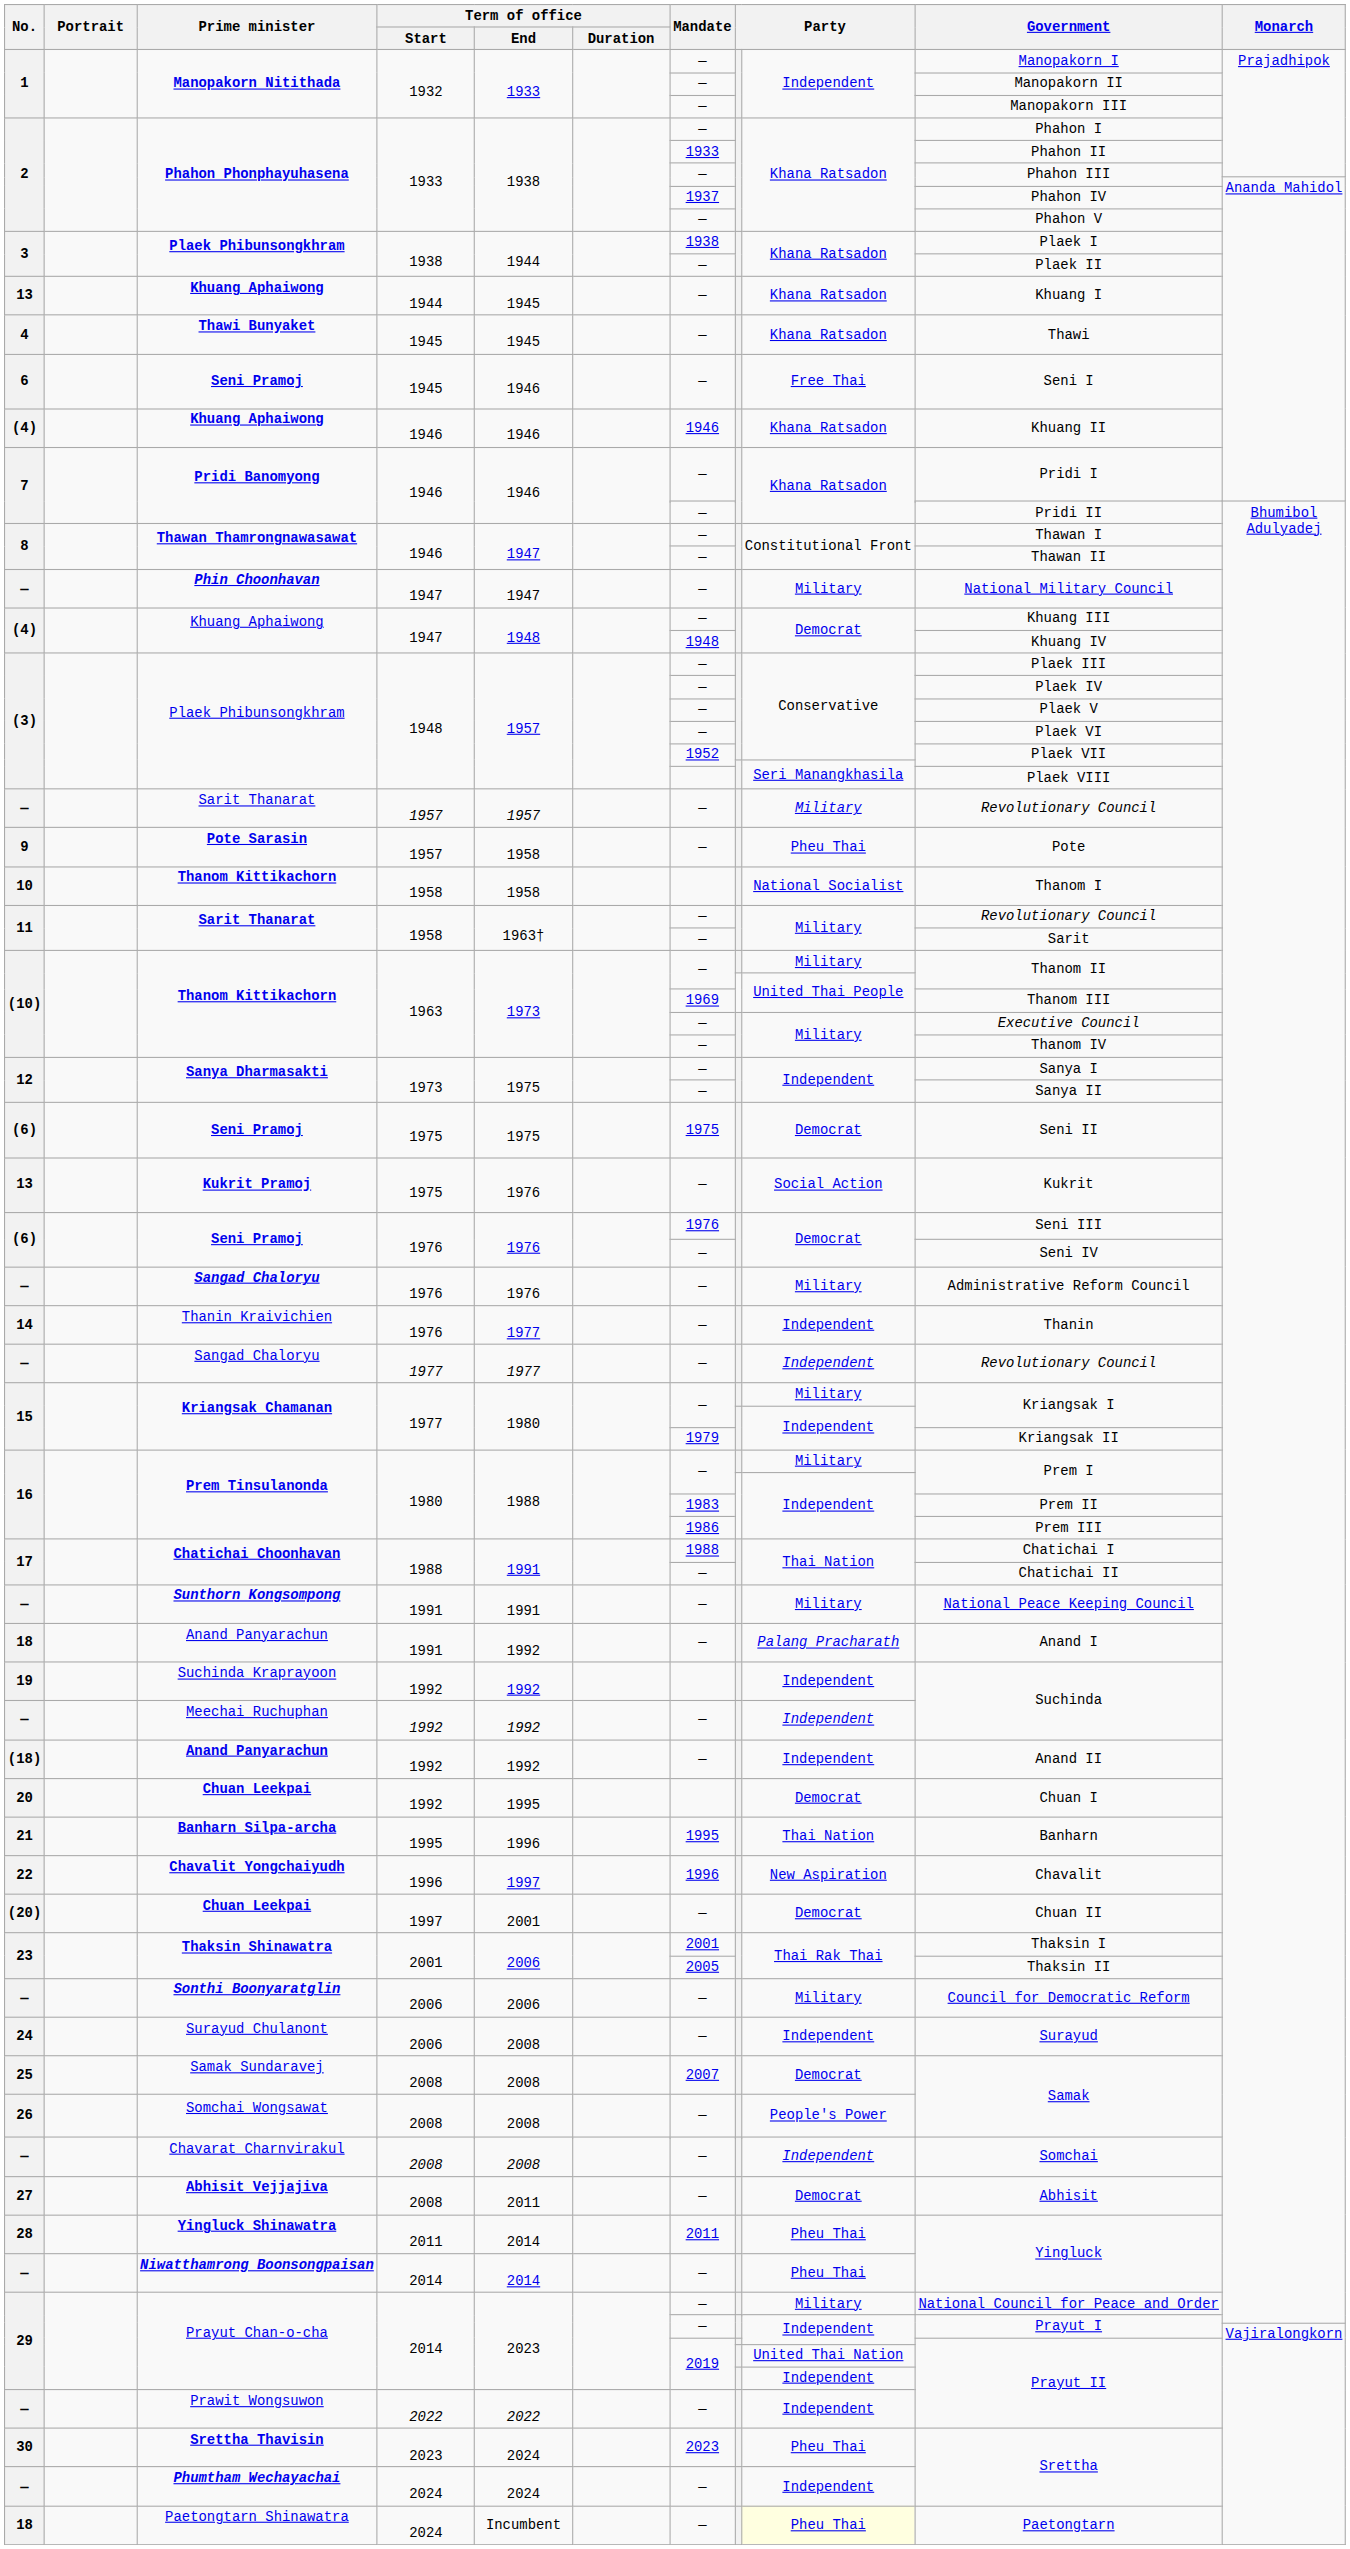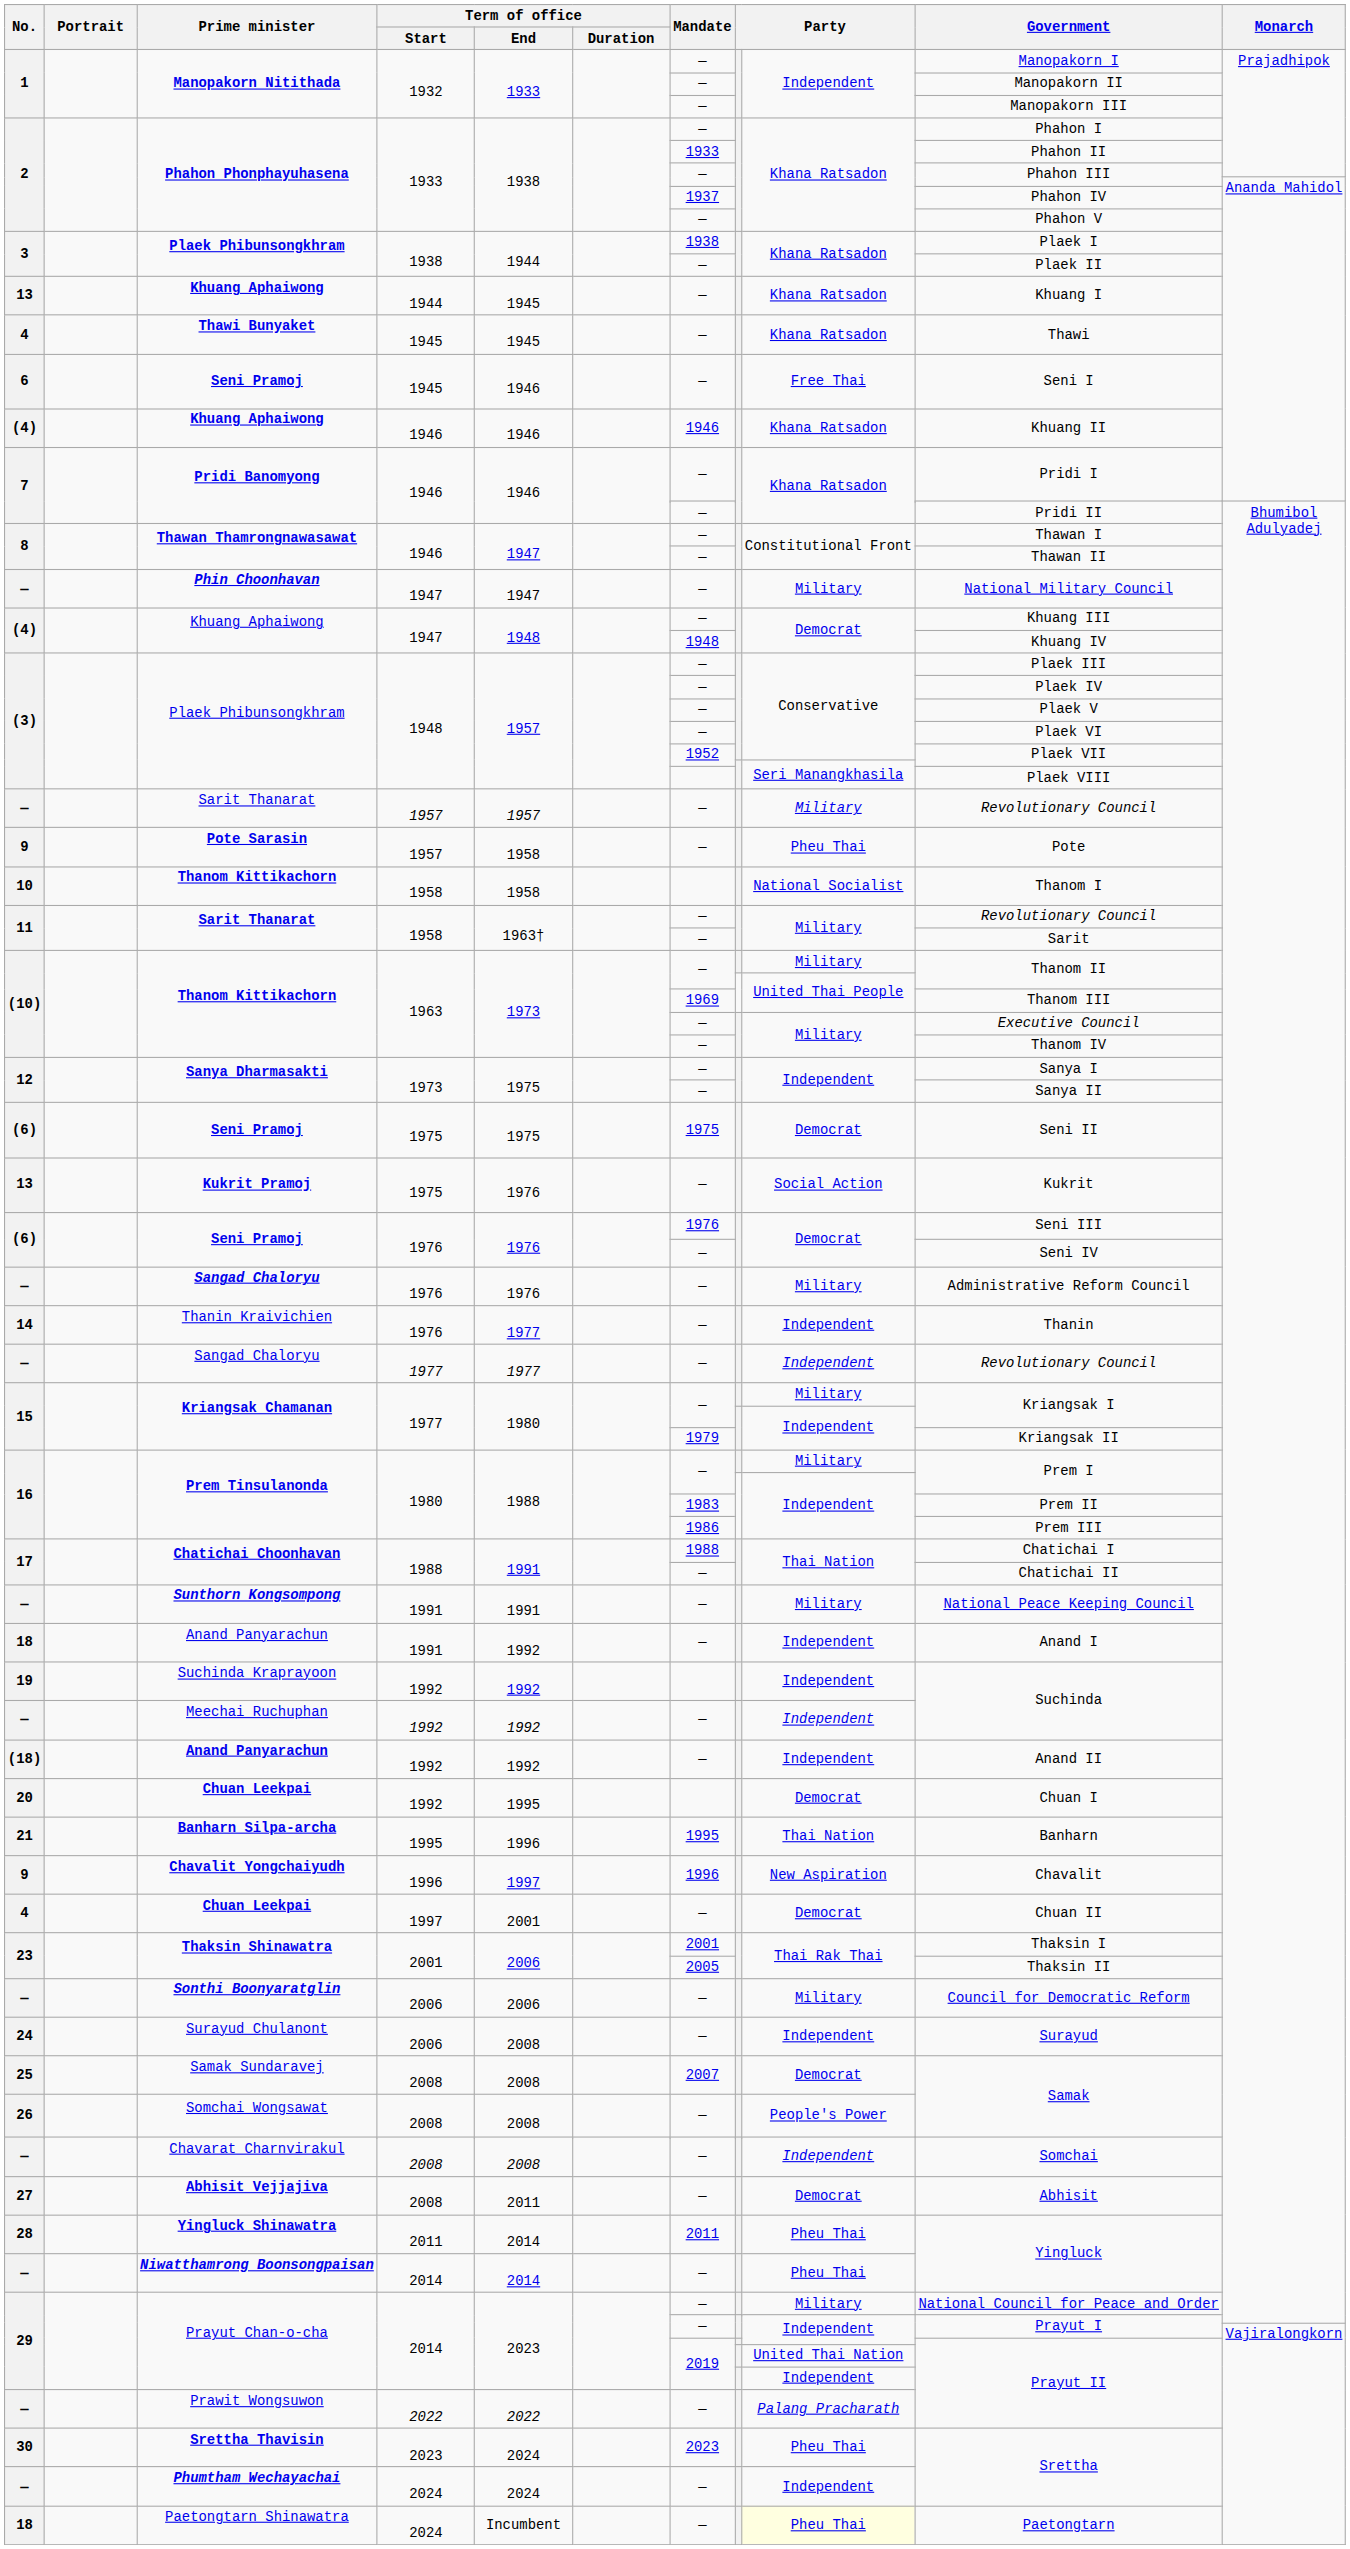(828, 1643) Palang Pracharath -> (828, 1643) Independent
(25, 1875) 22 -> (25, 1875) 9
(25, 1914) (20) -> (25, 1914) 4
(828, 2409) Independent -> (828, 2409) Palang Pracharath
